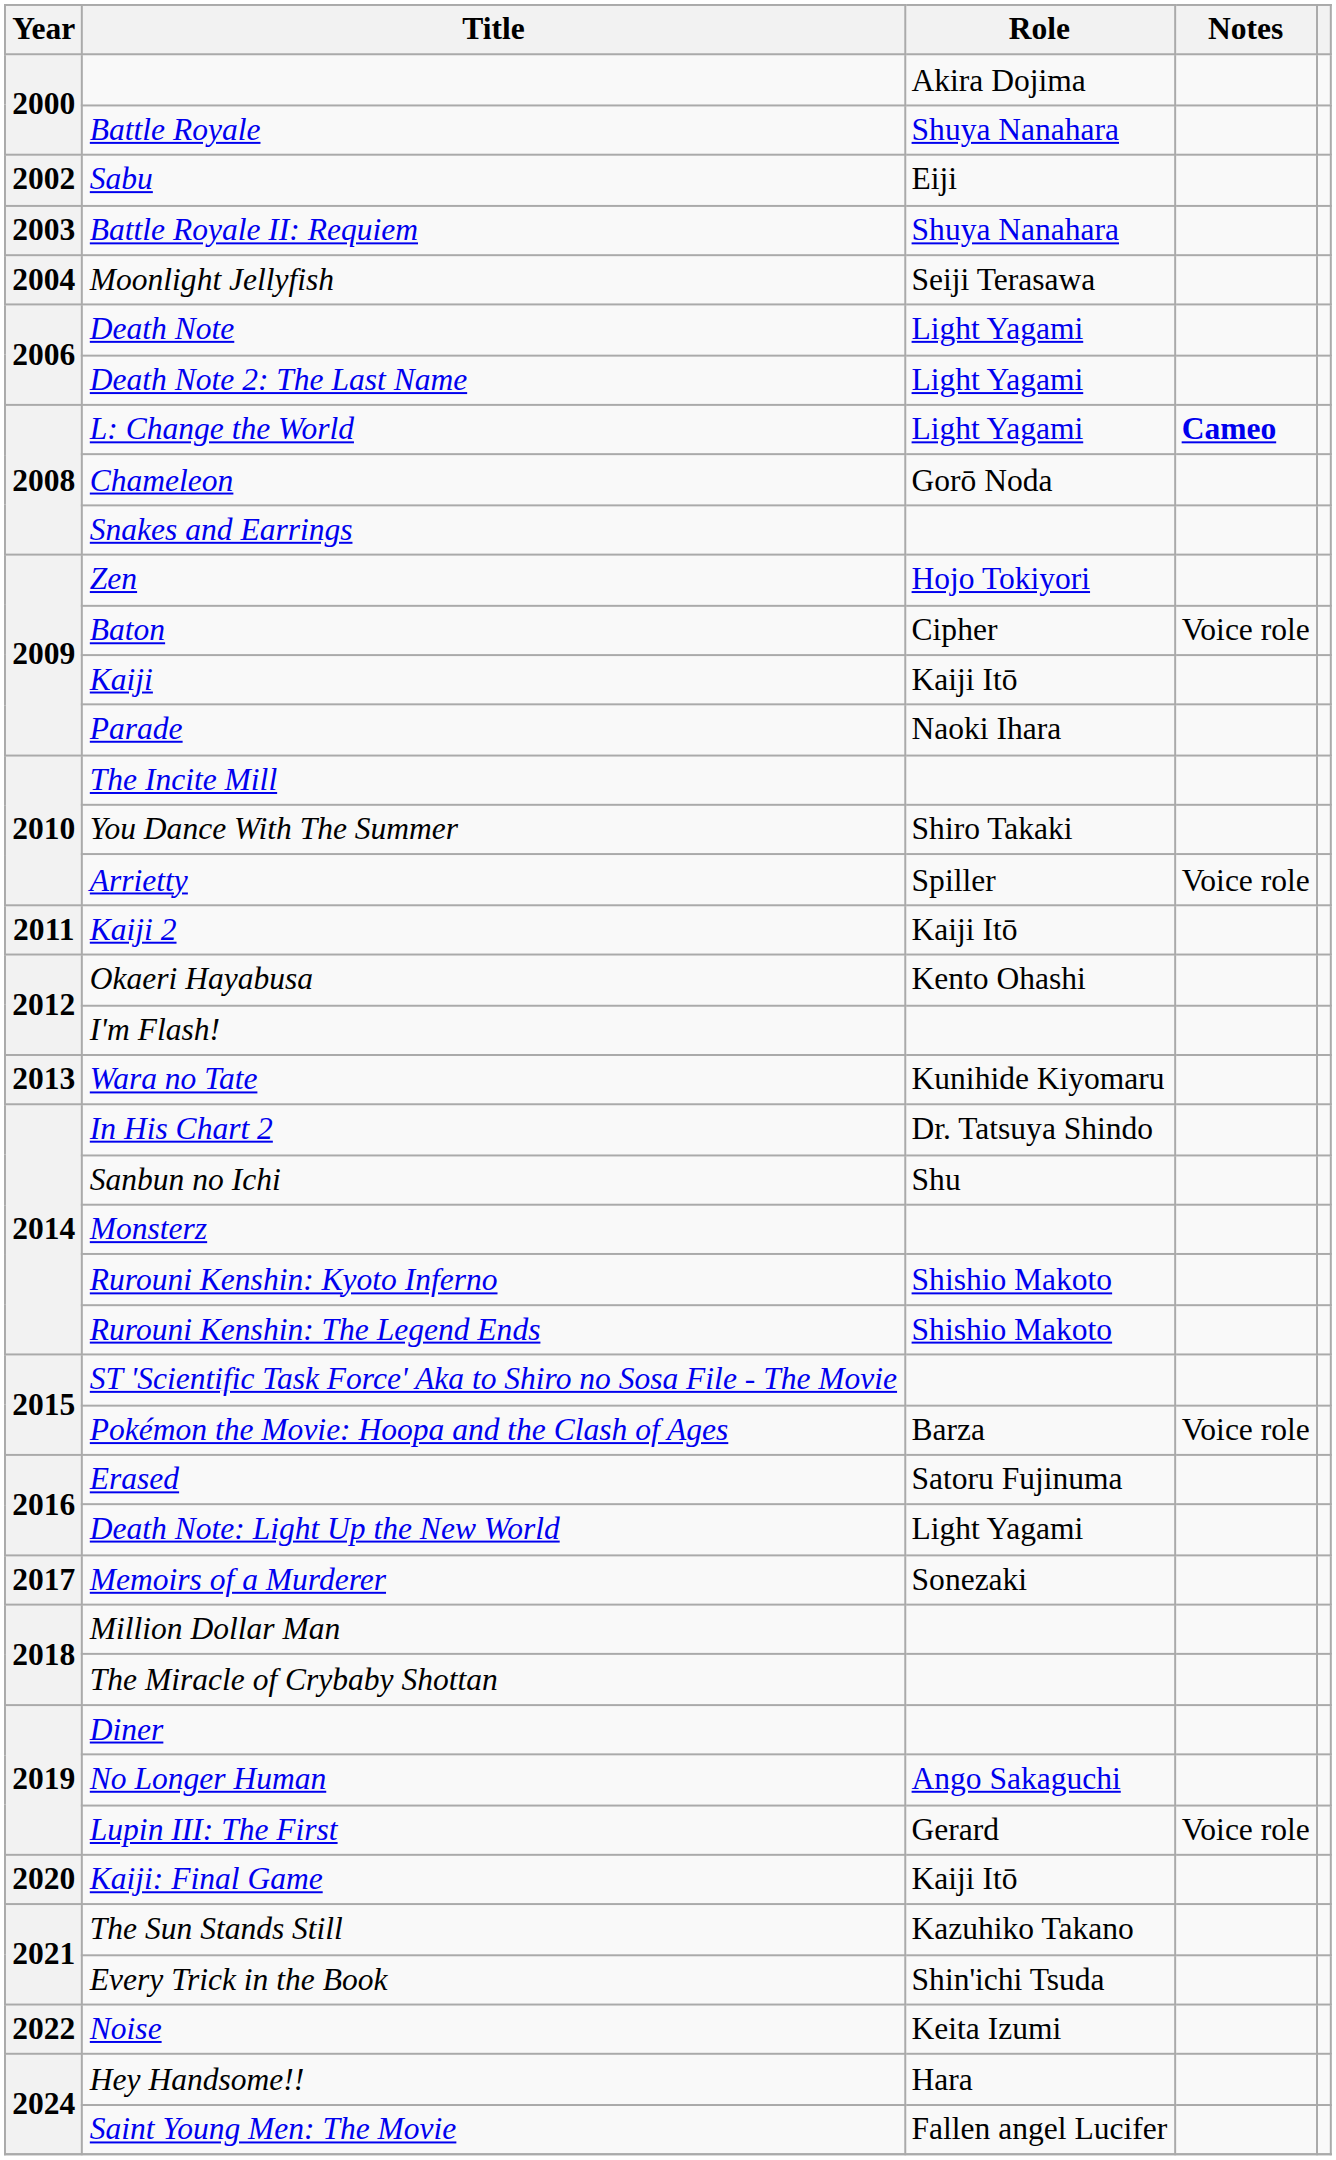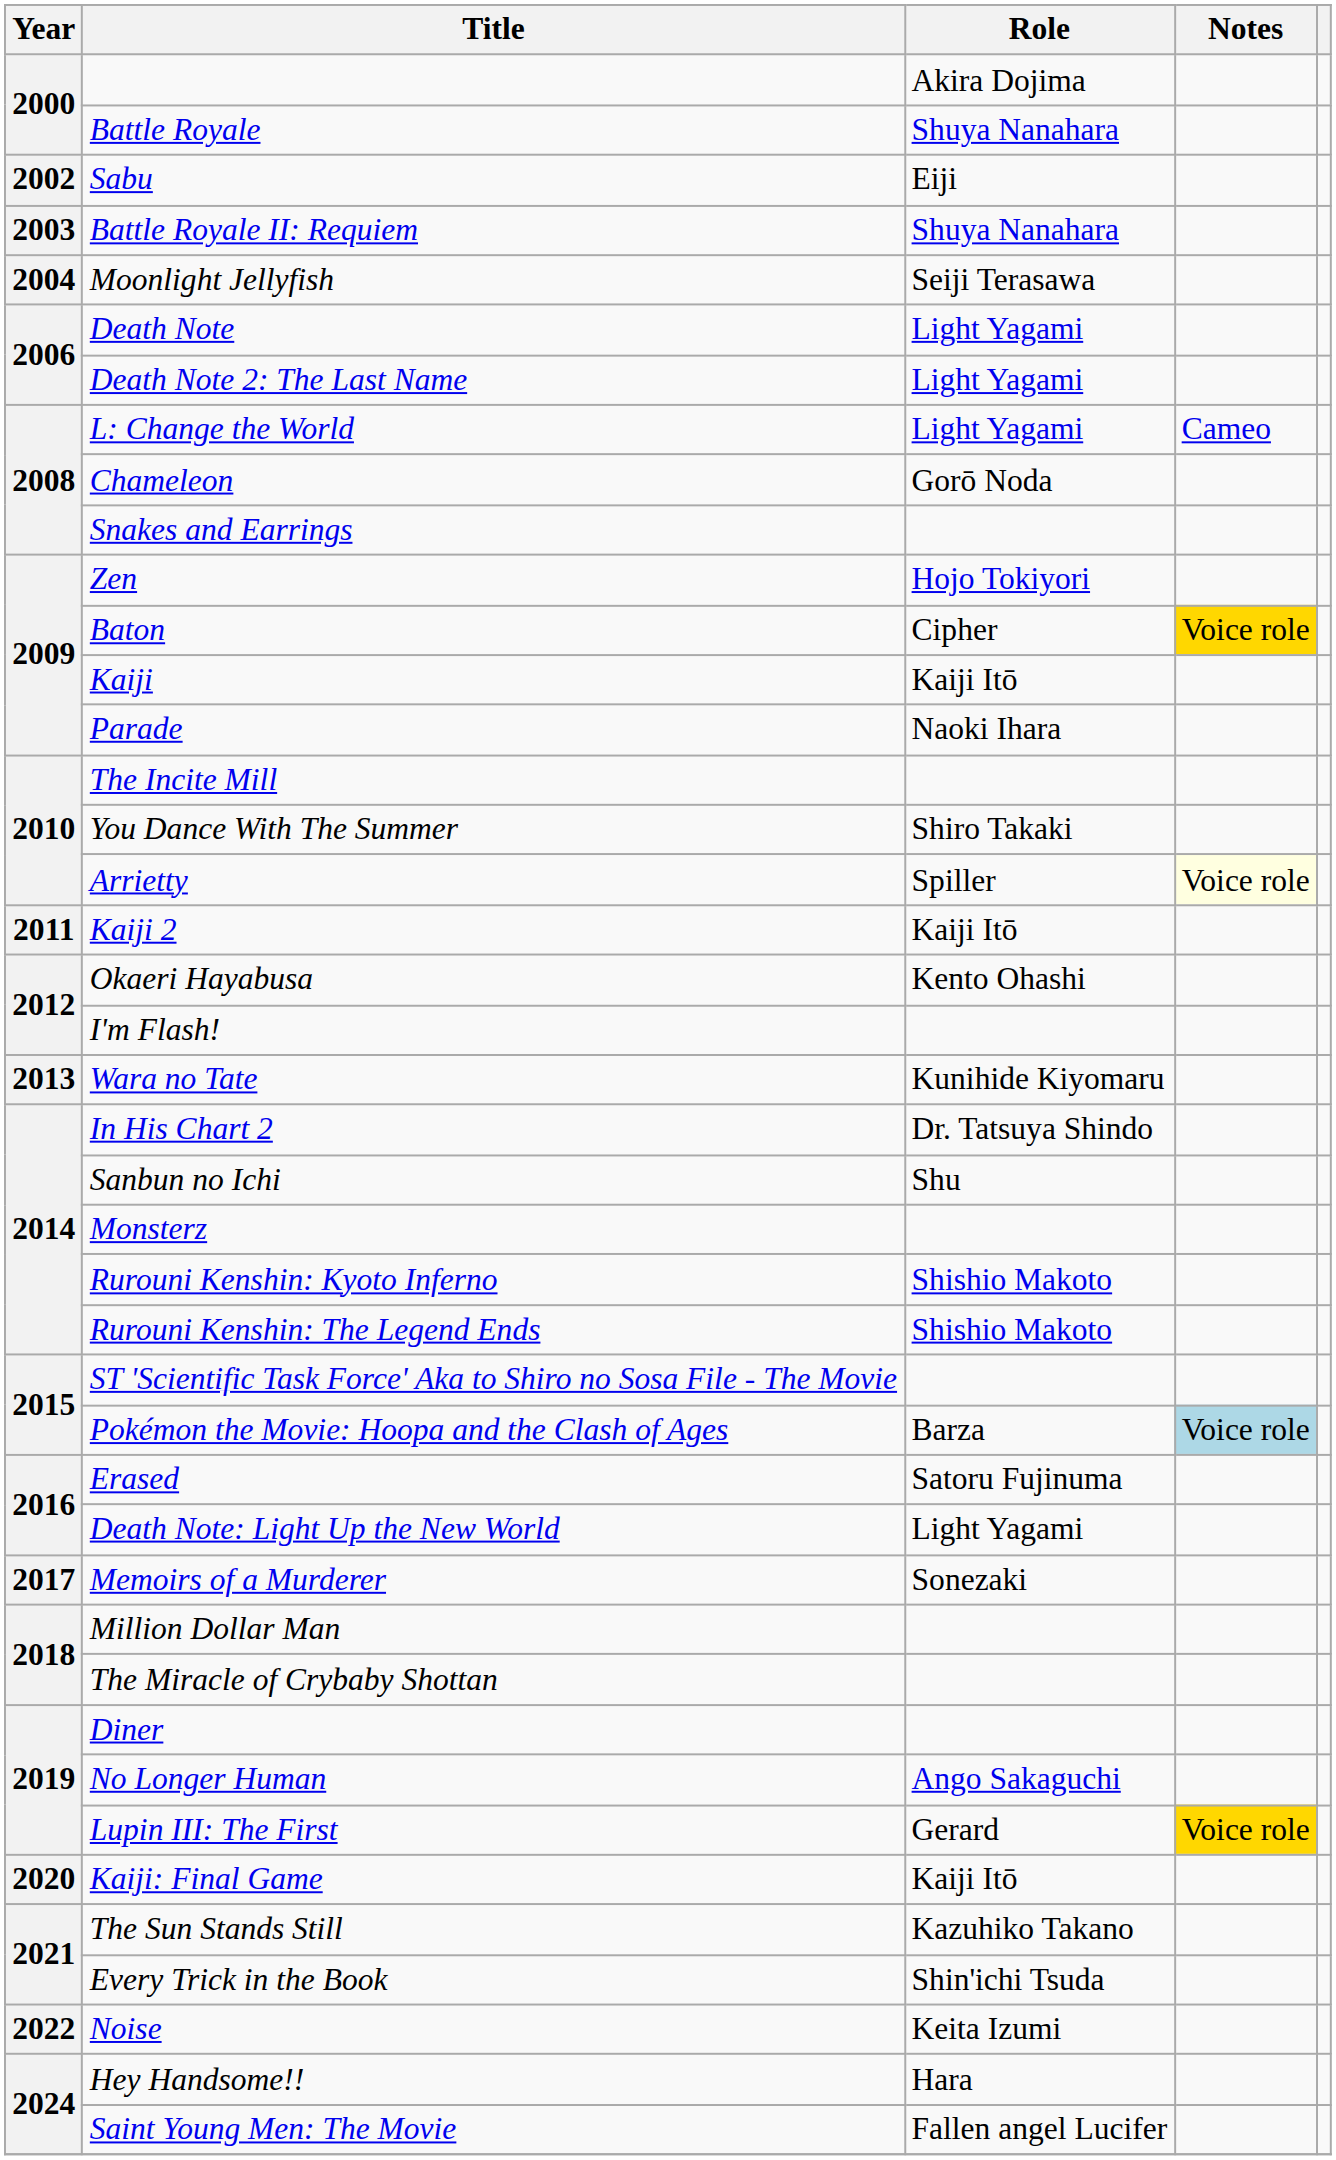(1229, 429) bold -> (1226, 429) normal
(1246, 629) no background -> (1246, 629) gold background
(1246, 879) no background -> (1246, 879) lightyellow background
(1246, 1429) no background -> (1246, 1429) lightblue background
(1246, 1829) no background -> (1246, 1829) gold background
